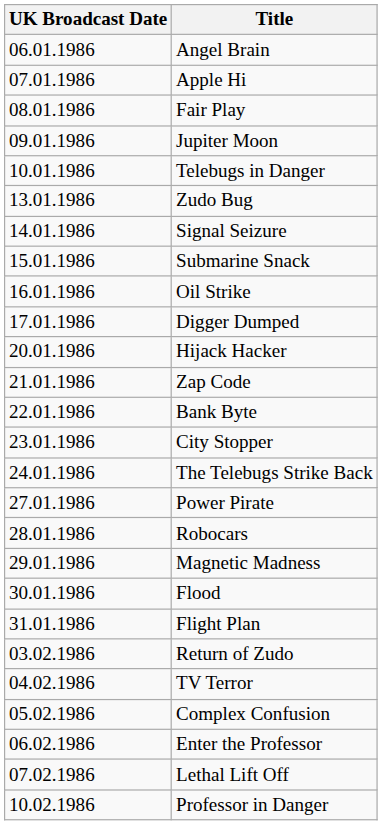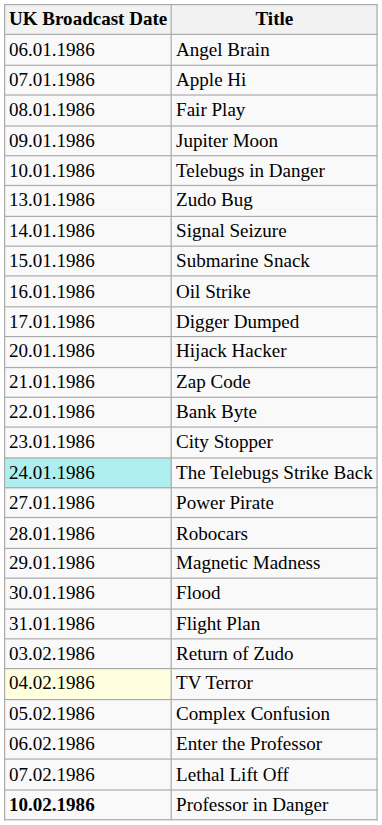(52, 472) no background -> (52, 472) paleturquoise background
(52, 683) no background -> (52, 683) lightyellow background
(52, 804) normal -> (52, 804) bold
